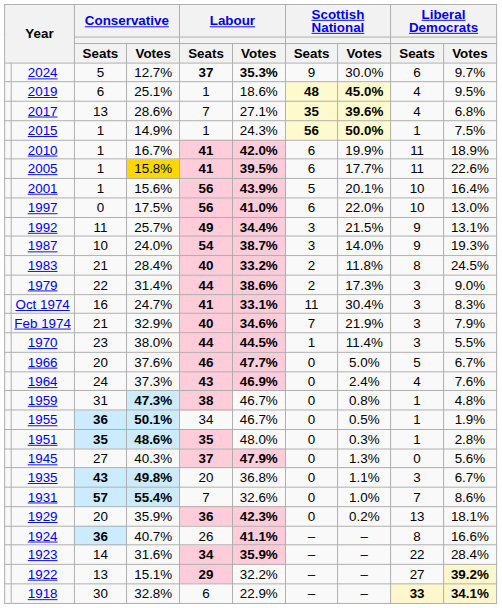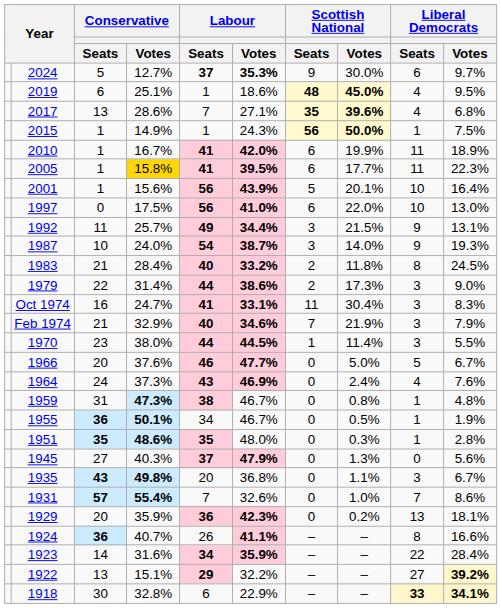(470, 169) 22.6% -> (470, 169) 22.3%
